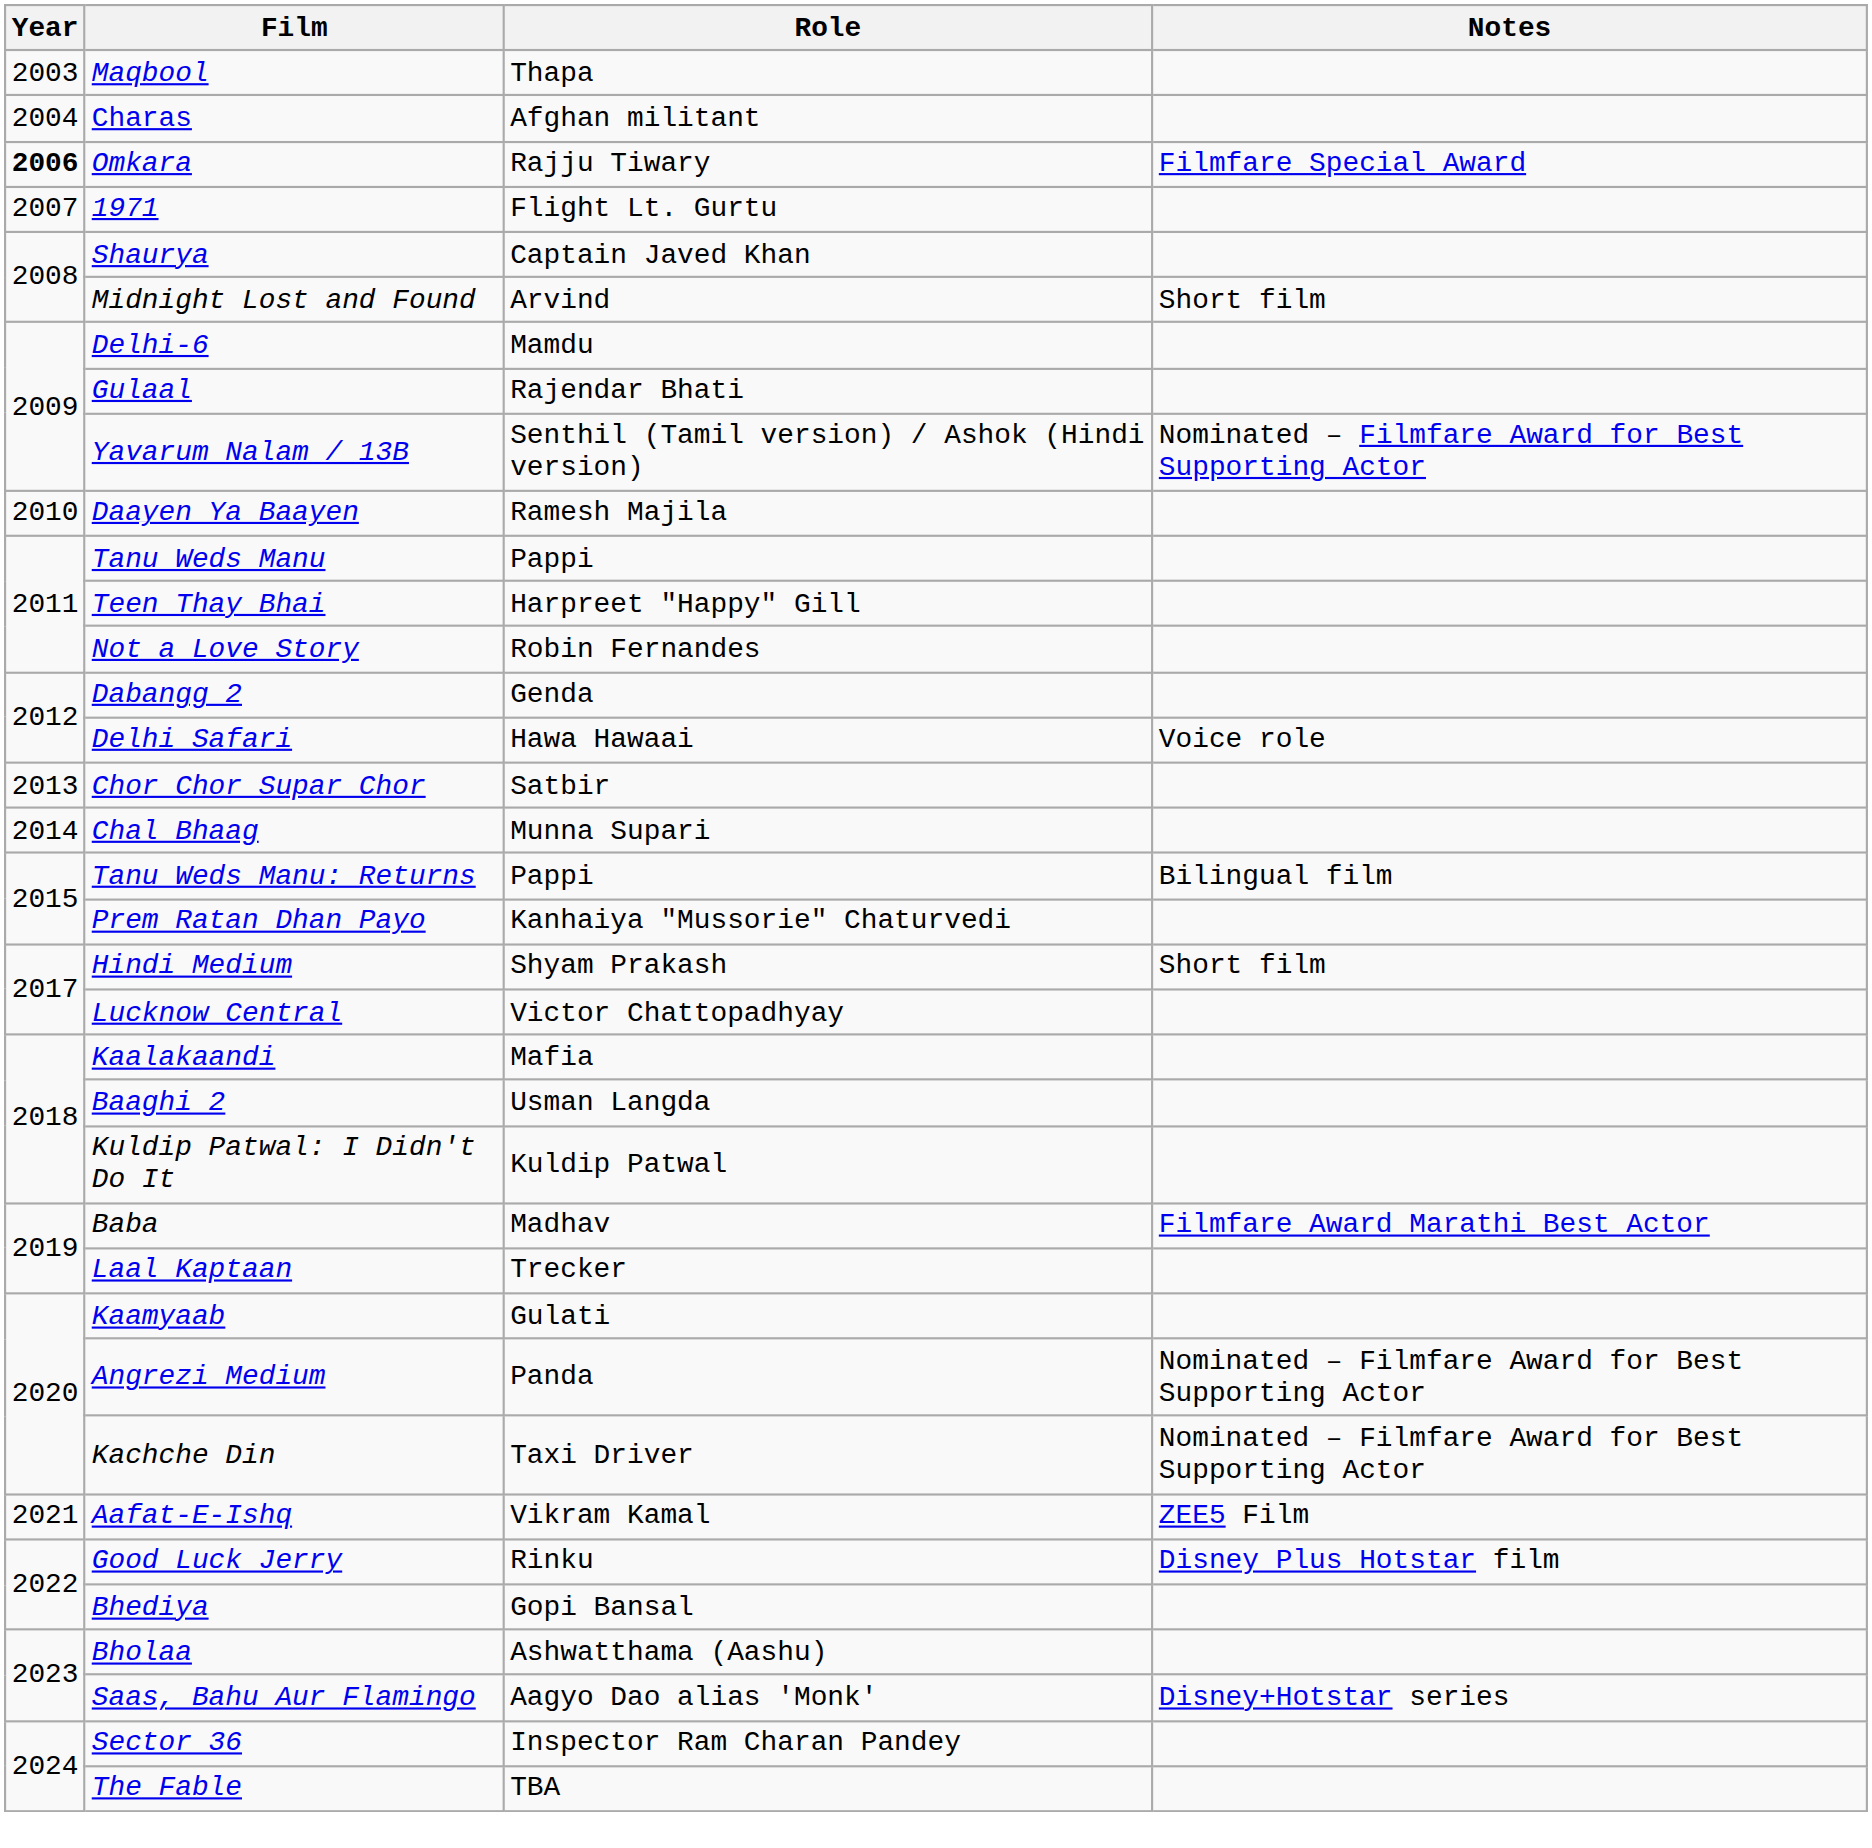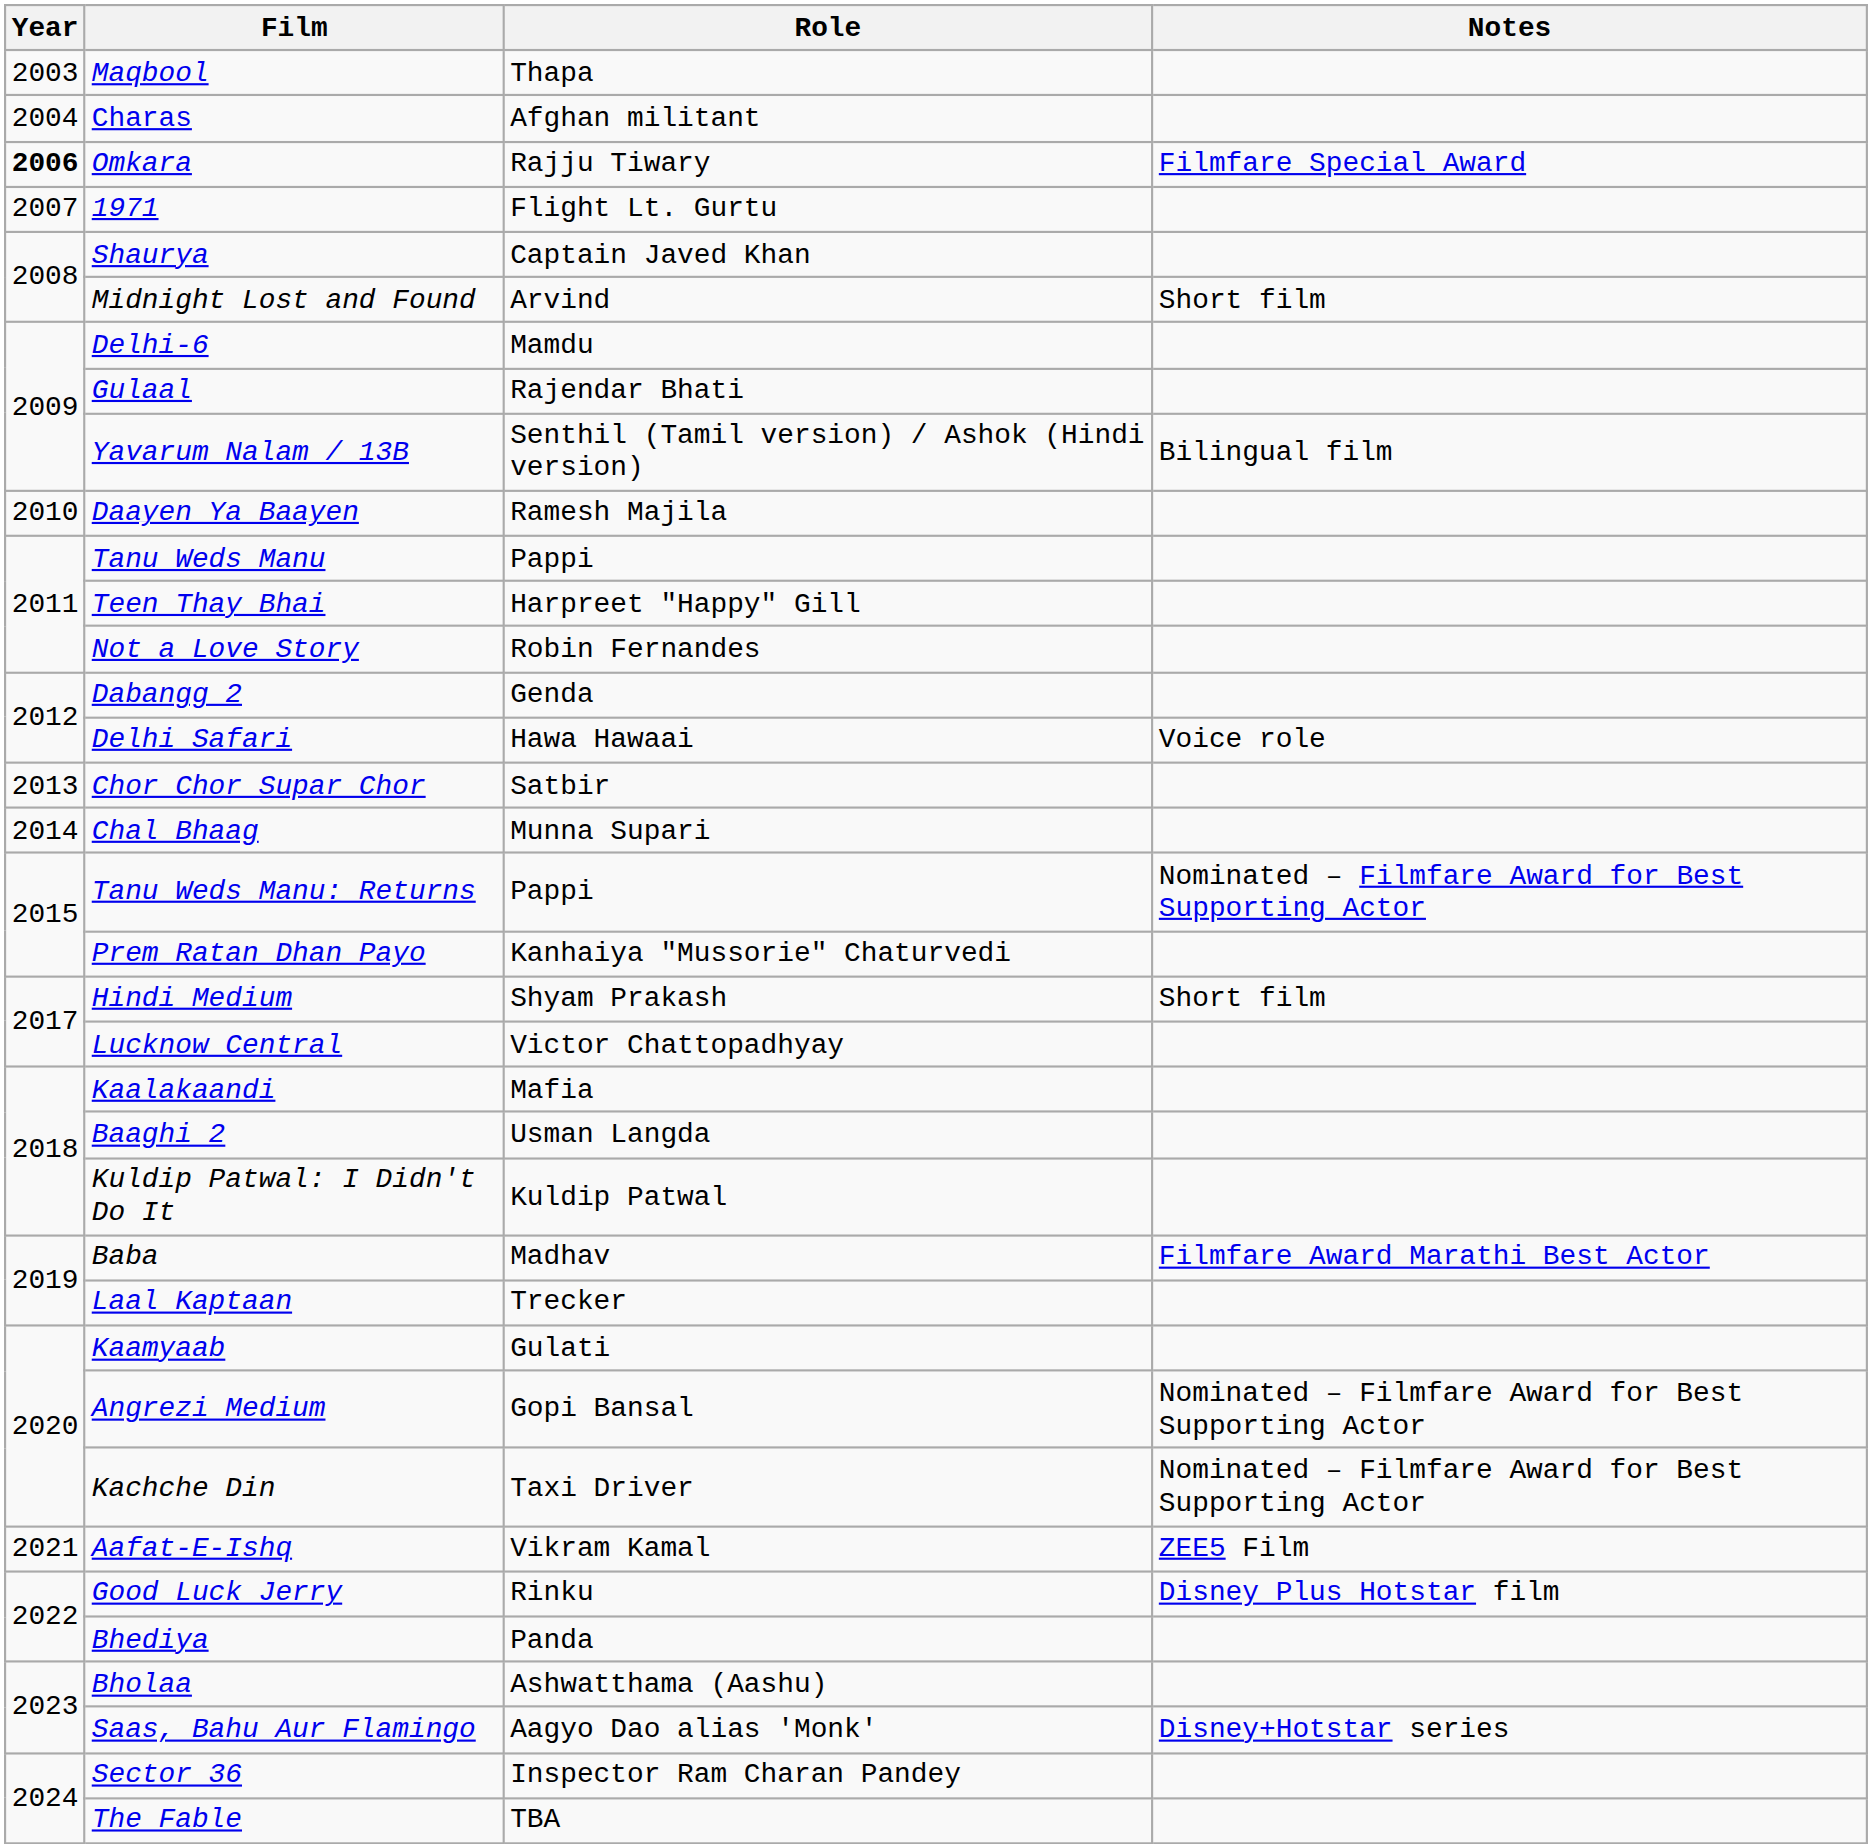(1451, 452) Nominated – Filmfare Award for Best Supporting Actor -> (1276, 452) Bilingual film
(1276, 876) Bilingual film -> (1451, 892) Nominated – Filmfare Award for Best Supporting Actor
(552, 1378) Panda -> (602, 1410) Gopi Bansal
(602, 1607) Gopi Bansal -> (552, 1639) Panda
